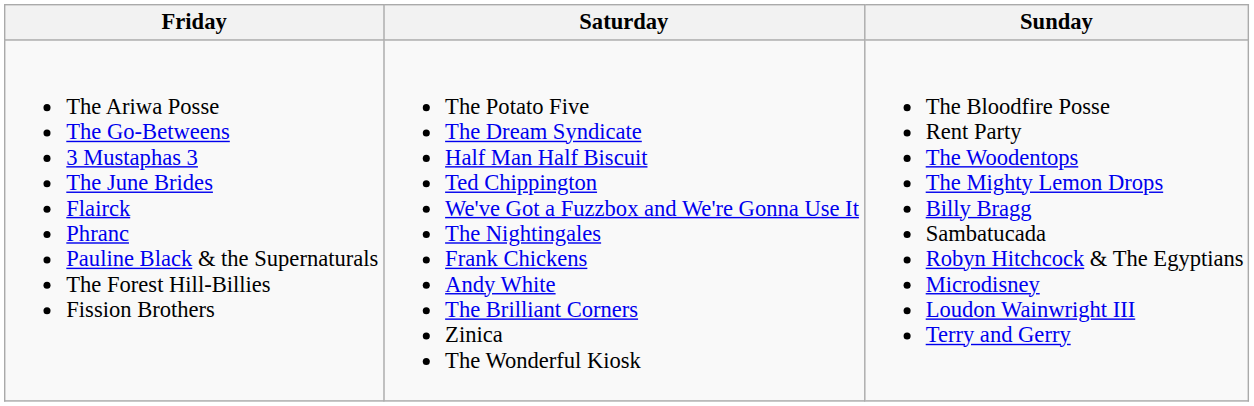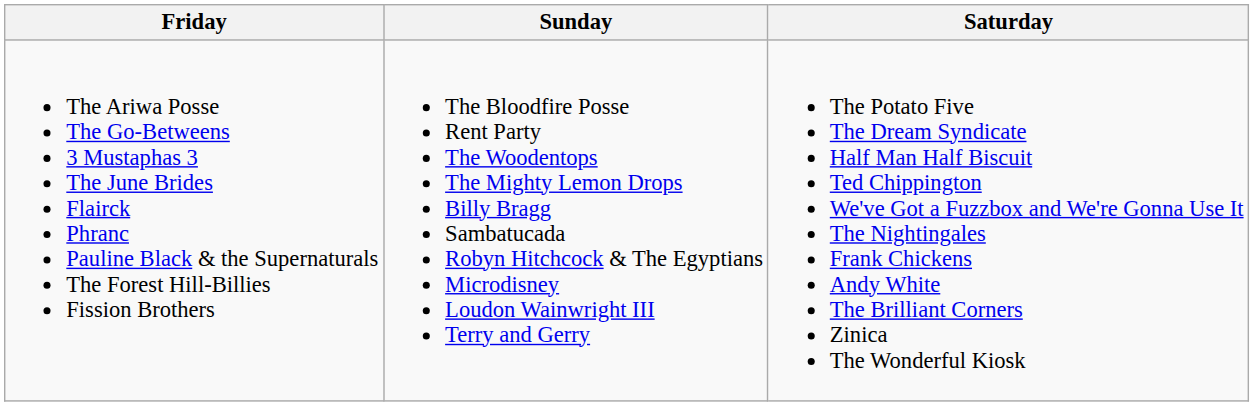columns swapped: (624, 22) <-> (1056, 22)
